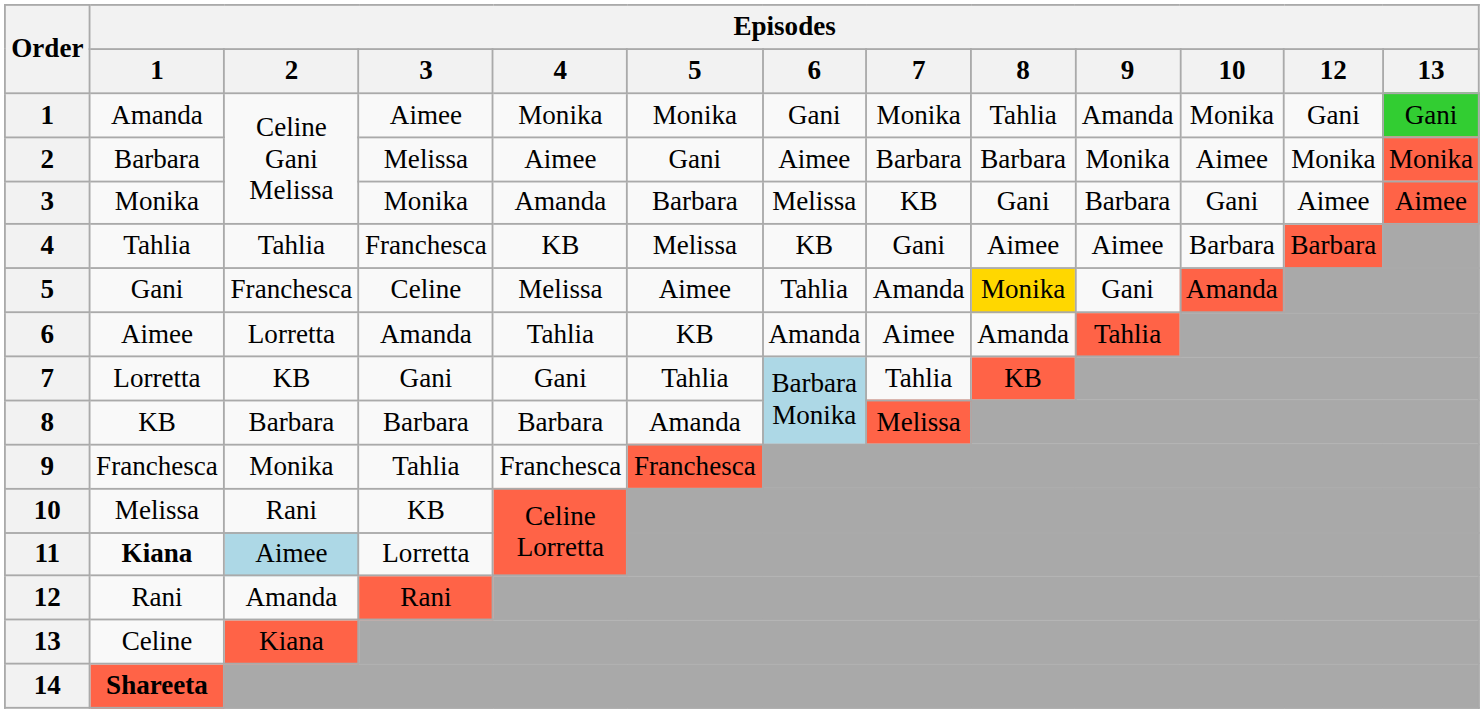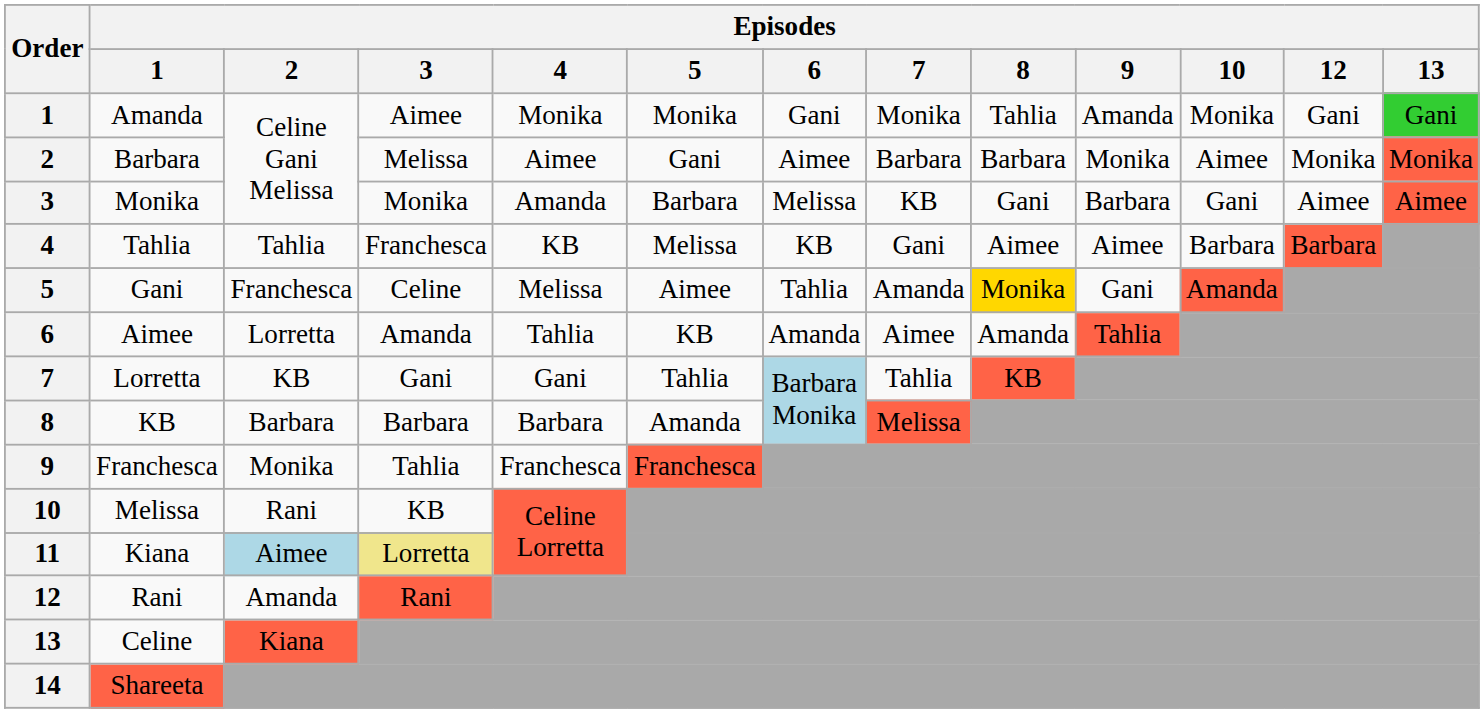(157, 553) bold -> (157, 553) normal
(426, 553) no background -> (426, 553) khaki background
(157, 685) bold -> (157, 685) normal
